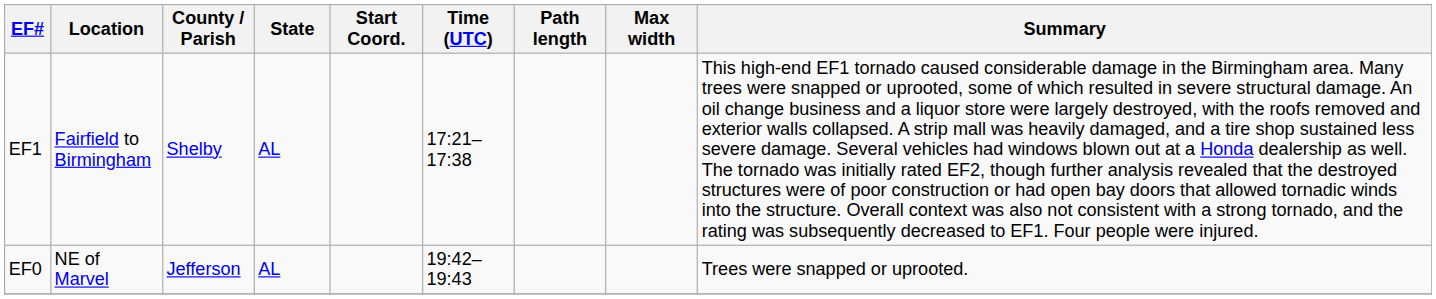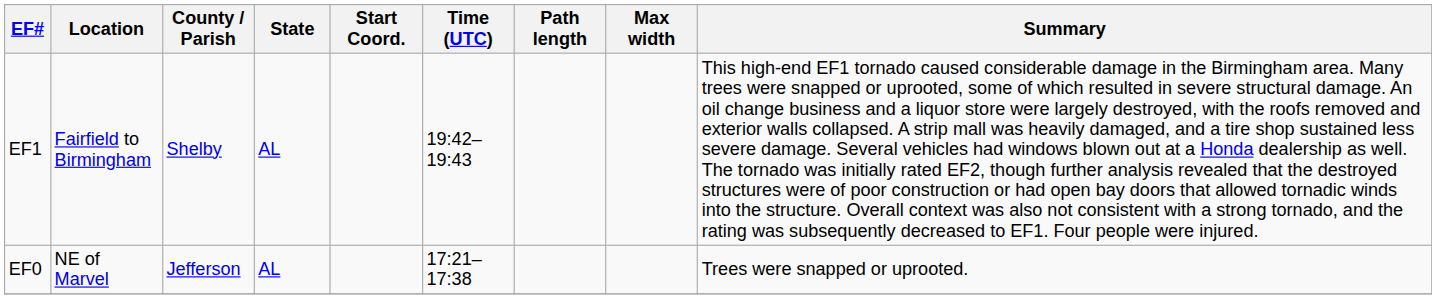(454, 149) 17:21–17:38 -> (454, 149) 19:42–19:43
(454, 269) 19:42–19:43 -> (454, 269) 17:21–17:38
